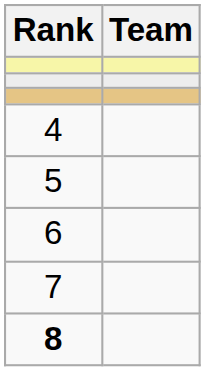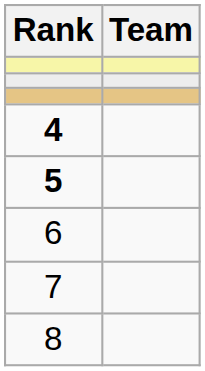(53, 129) normal -> (53, 129) bold
(53, 181) normal -> (53, 181) bold
(53, 339) bold -> (53, 339) normal
